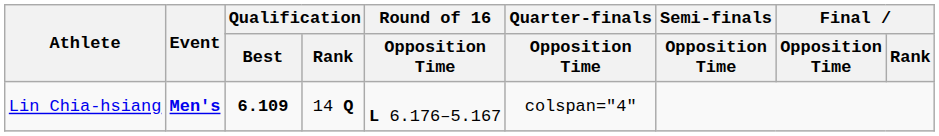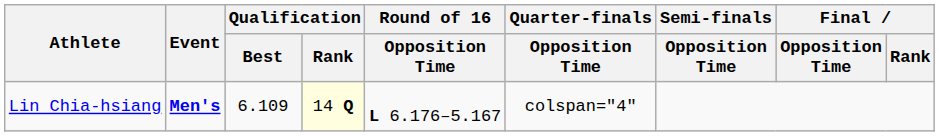(263, 106) bold -> (263, 106) normal
(333, 106) no background -> (333, 106) lightyellow background
